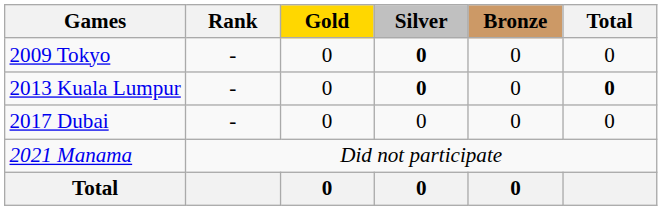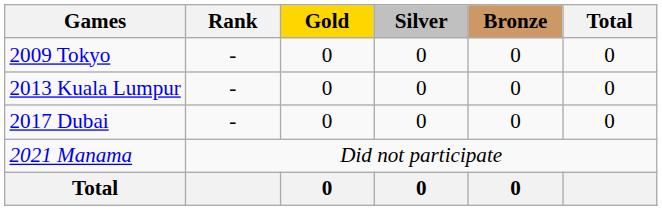(421, 54) bold -> (421, 54) normal
(421, 88) bold -> (421, 88) normal
(610, 88) bold -> (610, 88) normal
